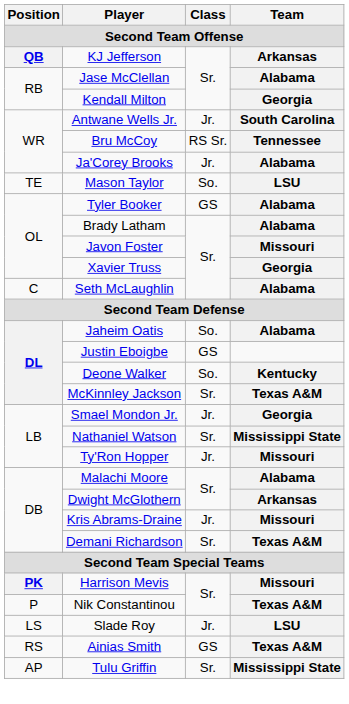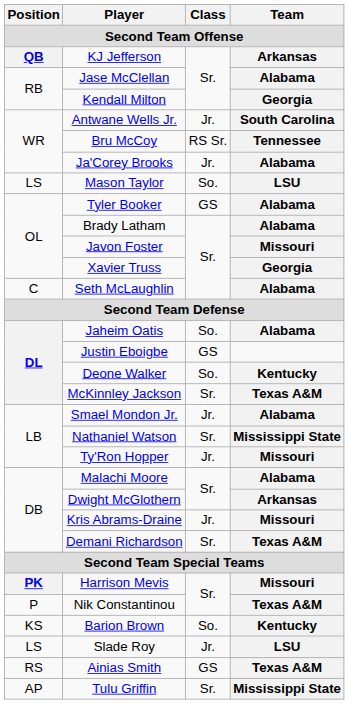(34, 183) TE -> (34, 183) LS
(287, 415) Georgia -> (287, 415) Alabama
+ row: (124, 625)
